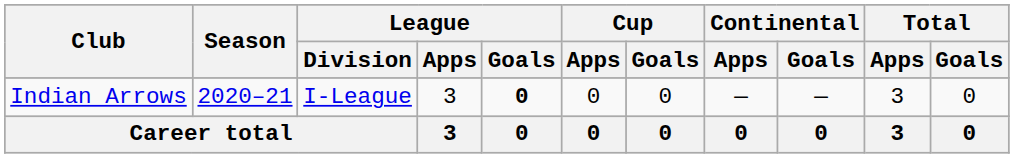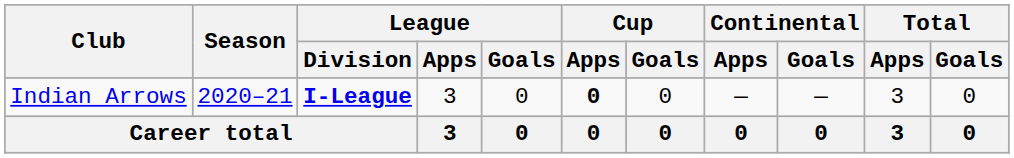(358, 97) normal -> (358, 97) bold
(522, 97) bold -> (522, 97) normal
(594, 97) normal -> (594, 97) bold
